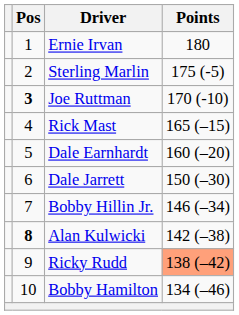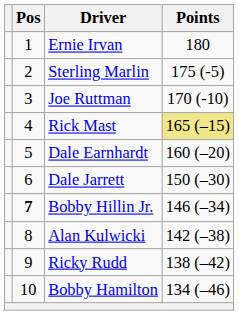(28, 99) bold -> (28, 99) normal
(198, 126) no background -> (198, 126) khaki background
(28, 207) normal -> (28, 207) bold
(28, 234) bold -> (28, 234) normal
(198, 261) lightsalmon background -> (198, 261) no background
